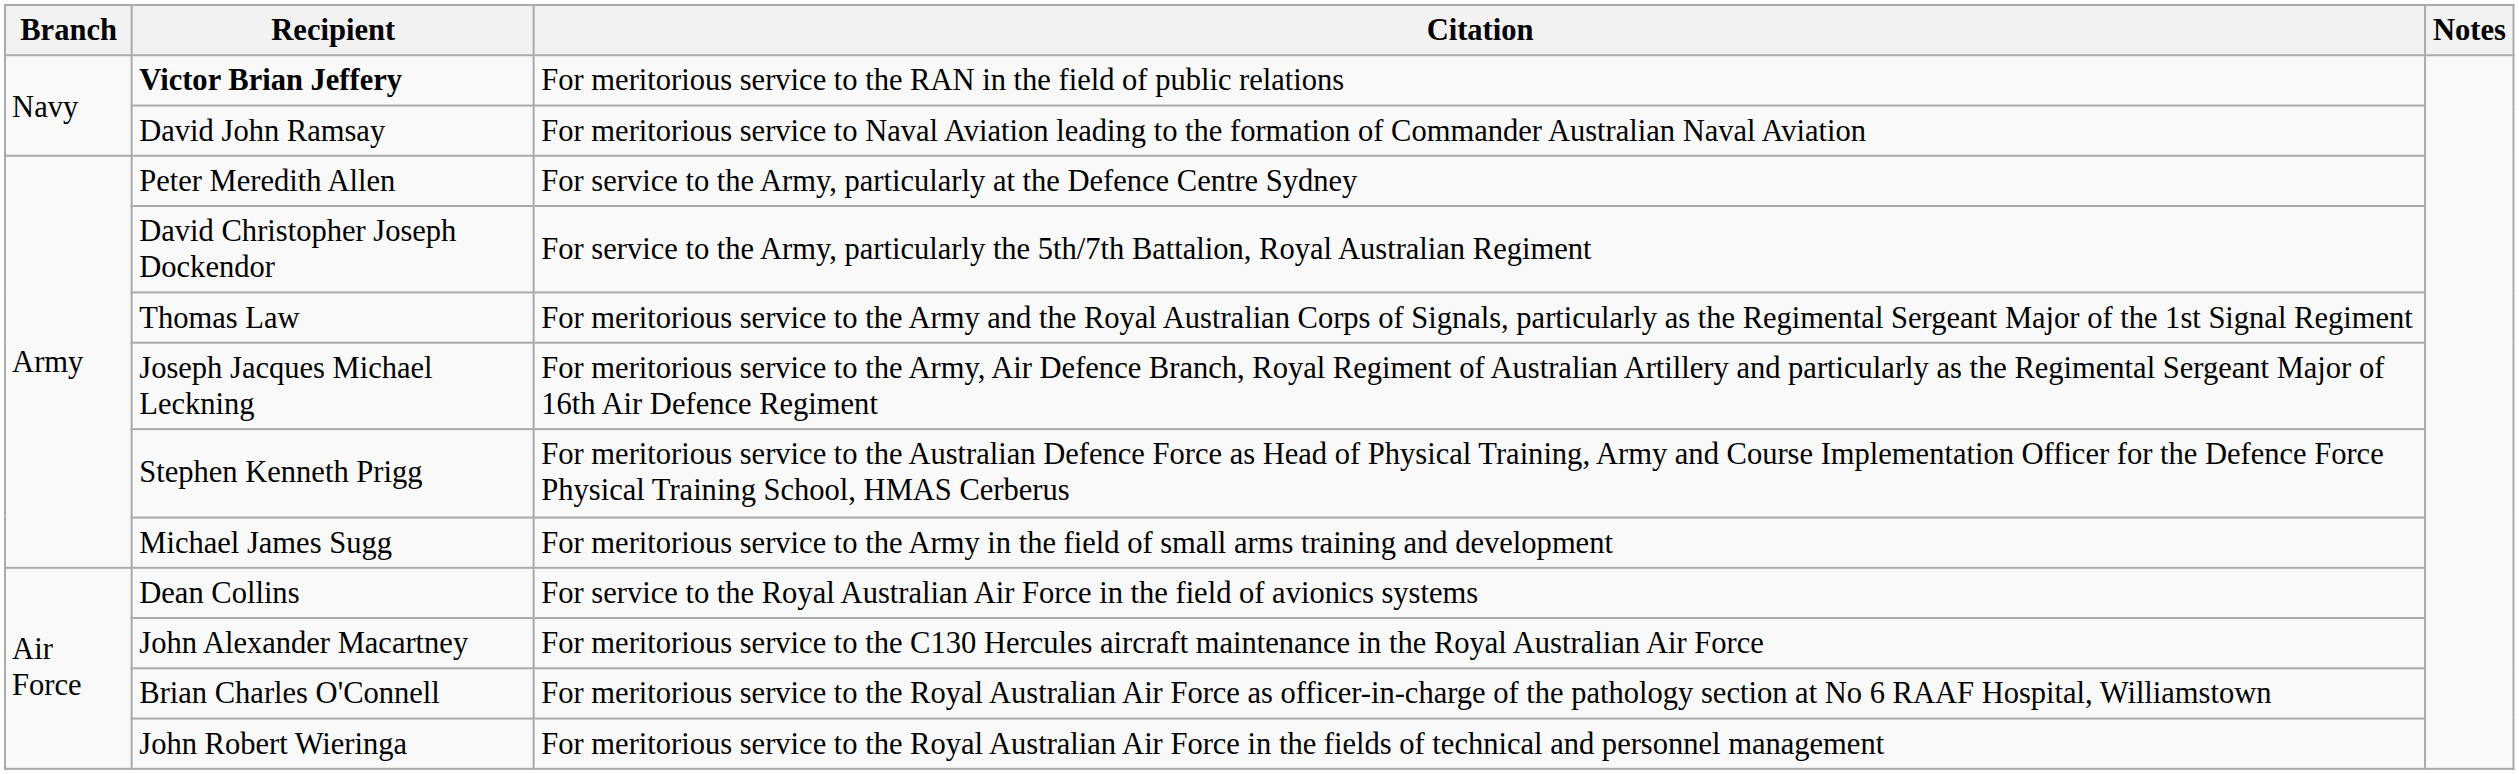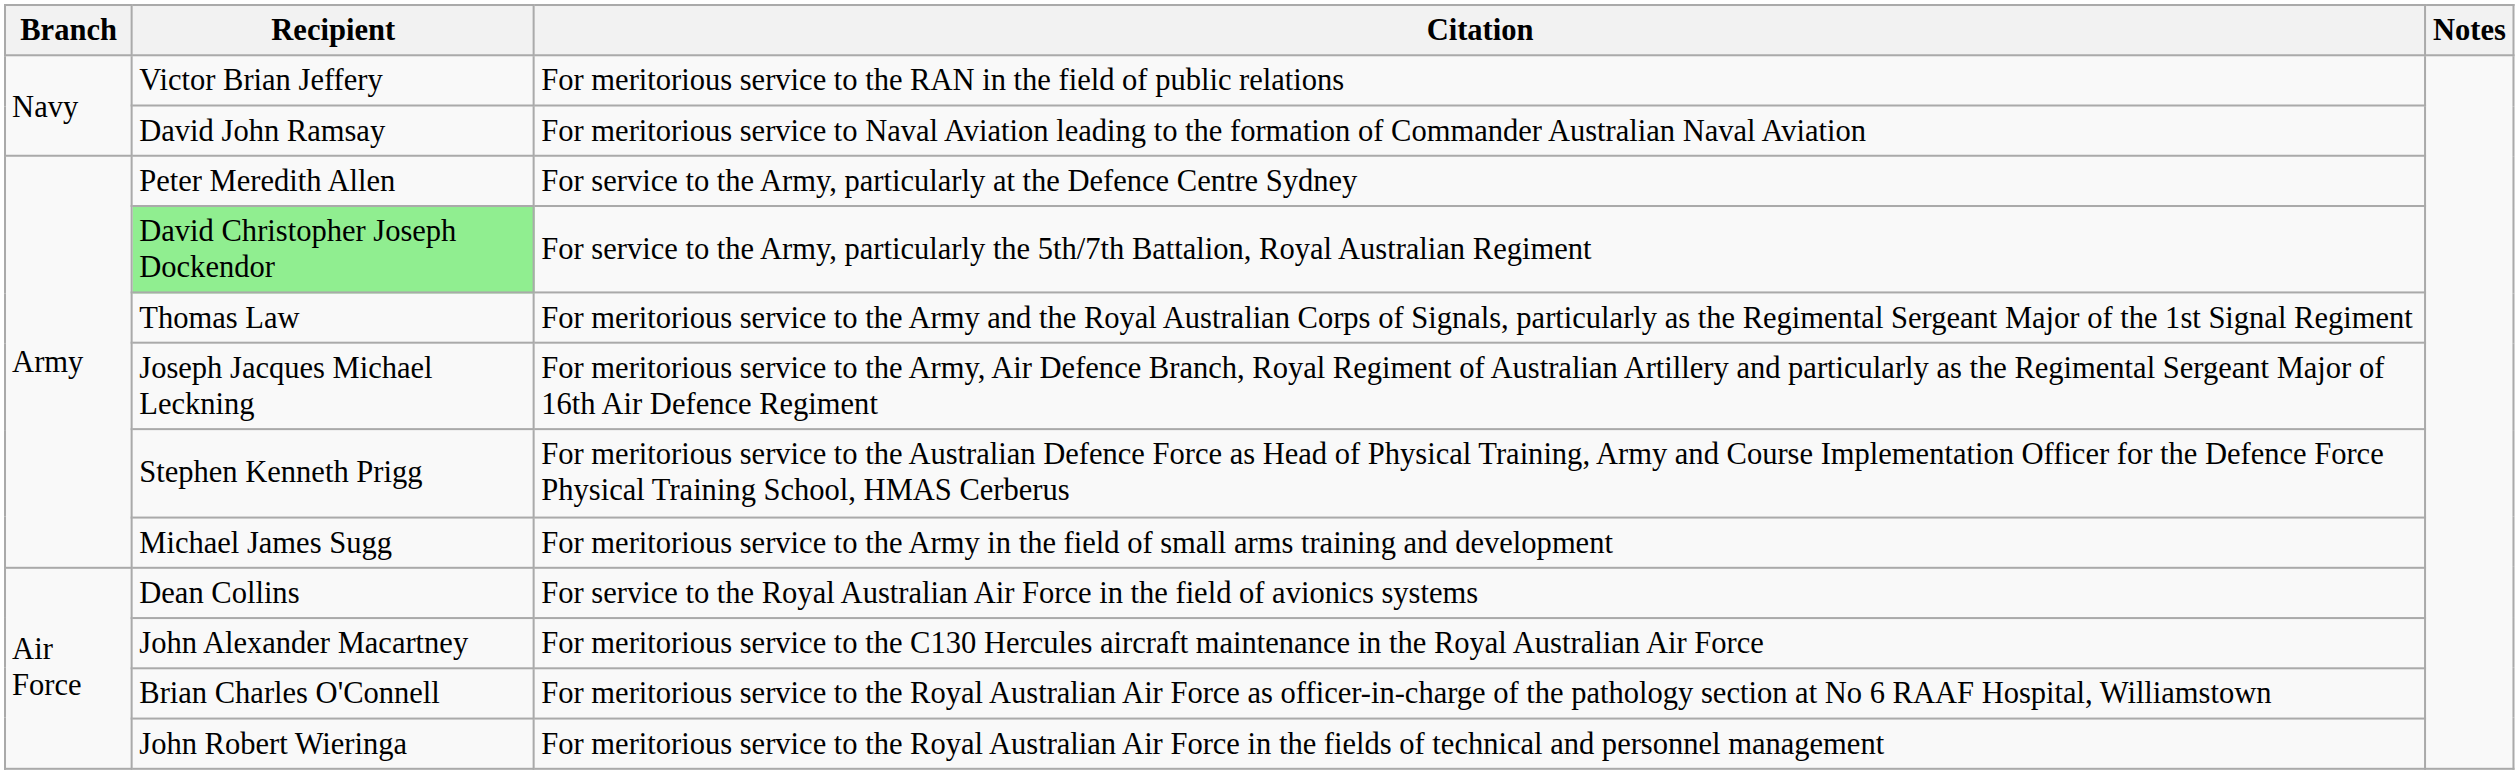(271, 80) bold -> (261, 80) normal
(298, 249) no background -> (298, 249) lightgreen background
